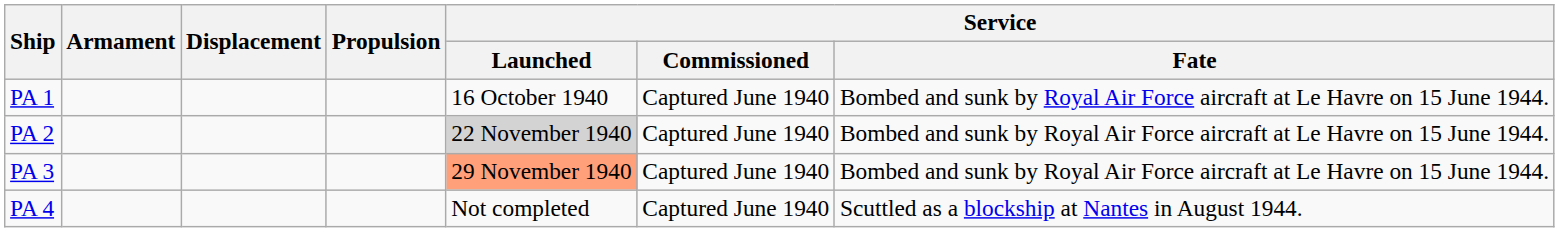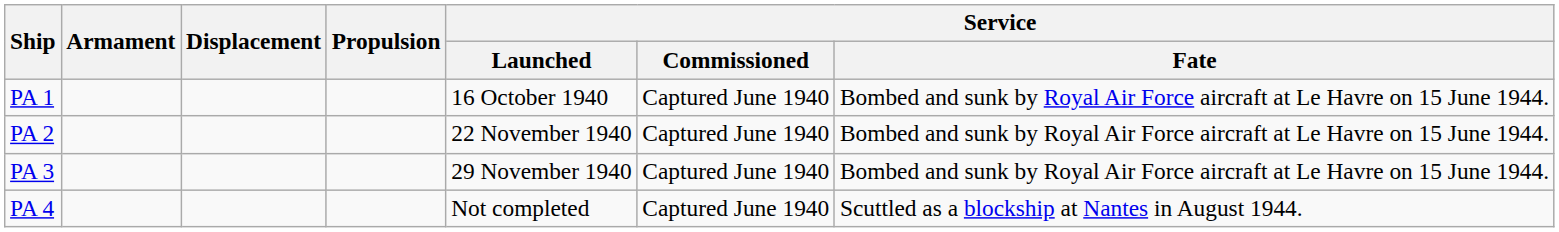(541, 134) lightgrey background -> (541, 134) no background
(541, 171) lightsalmon background -> (541, 171) no background
